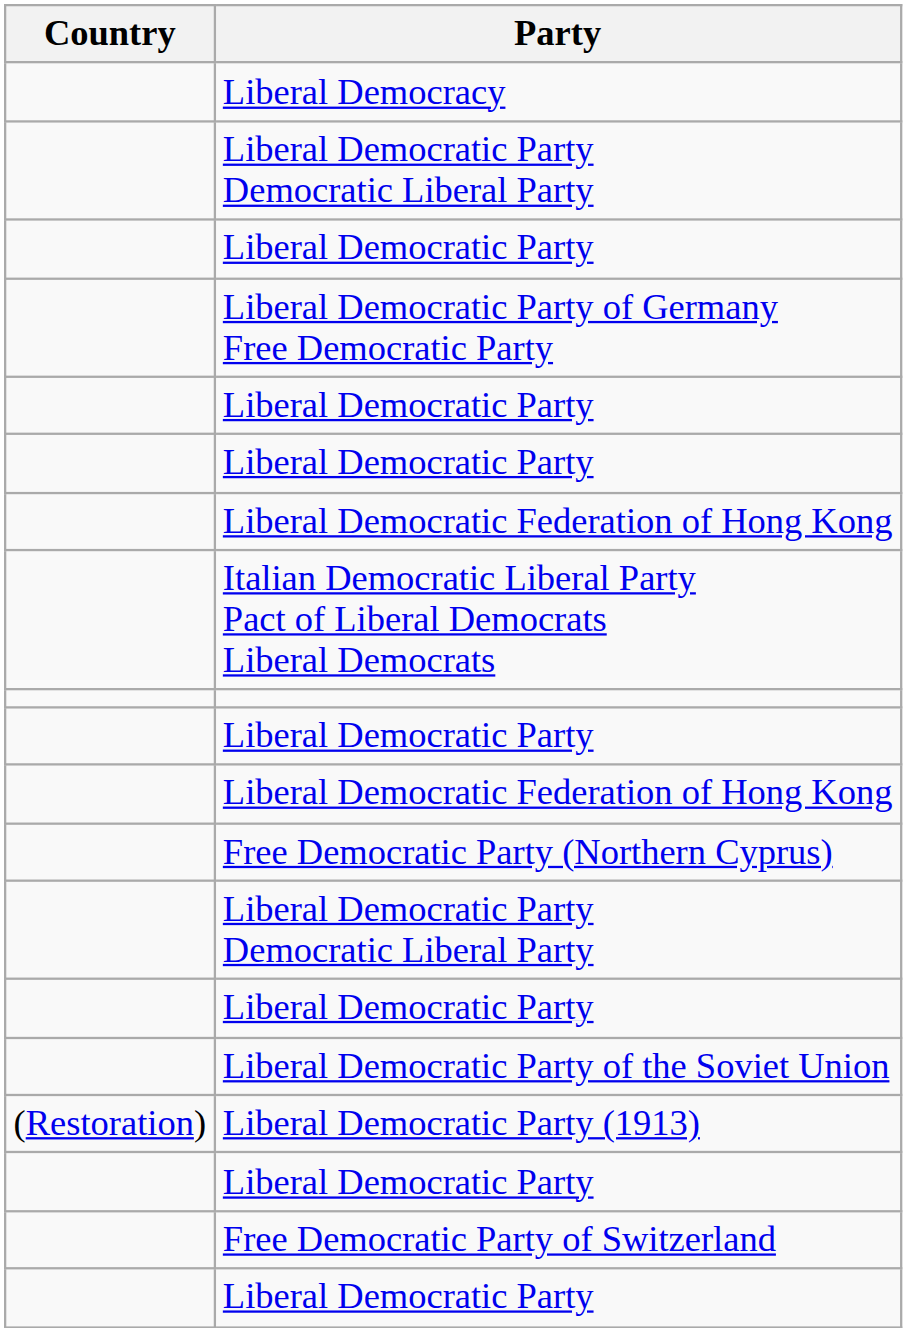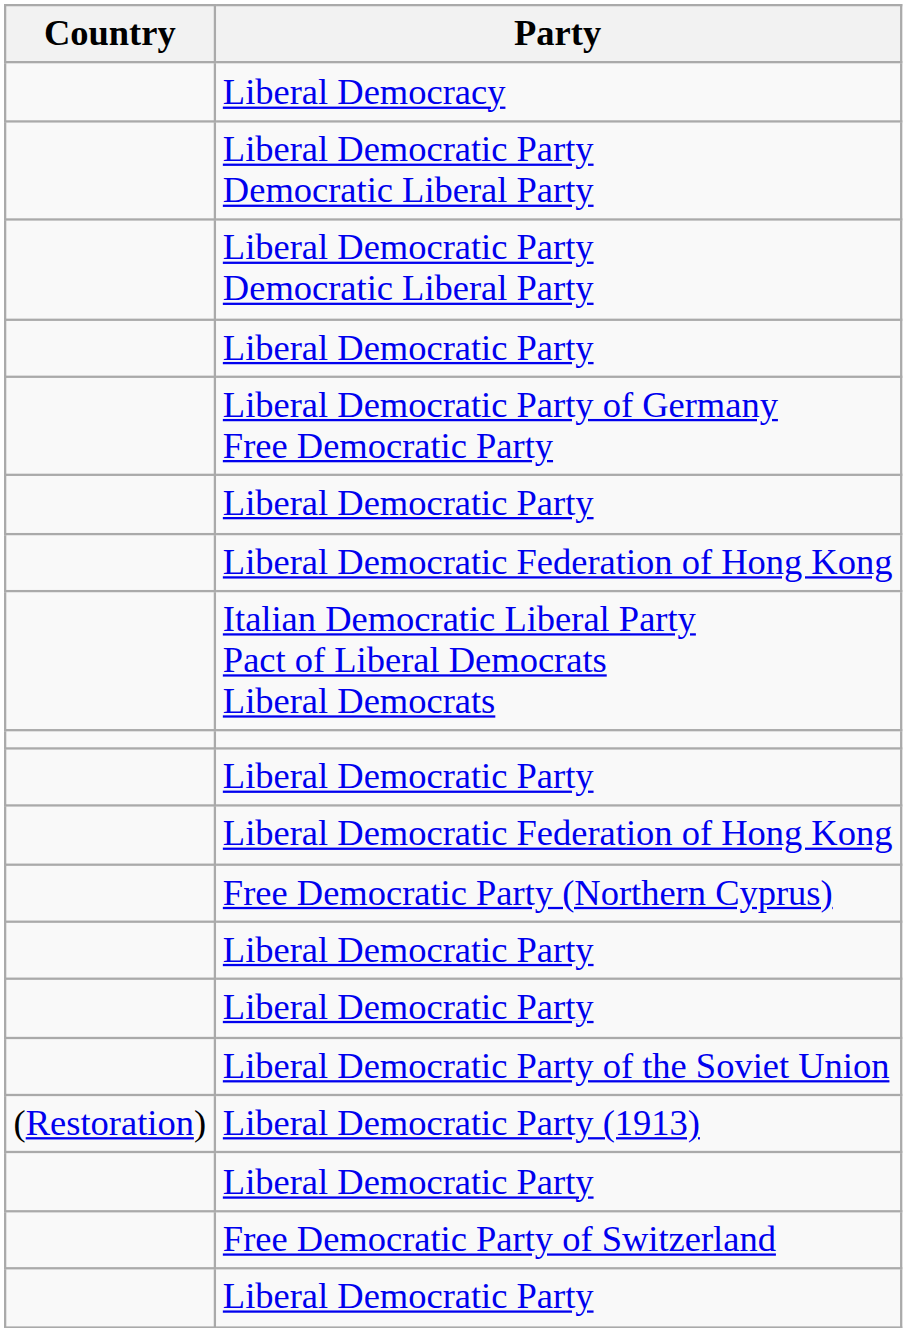(408, 248) Liberal Democratic Party -> (408, 268) Liberal Democratic Party Democratic Liberal Party
(500, 326) Liberal Democratic Party of Germany Free Democratic Party -> (408, 346) Liberal Democratic Party
(408, 404) Liberal Democratic Party -> (500, 425) Liberal Democratic Party of Germany Free Democratic Party
(408, 929) Liberal Democratic Party Democratic Liberal Party -> (408, 949) Liberal Democratic Party
